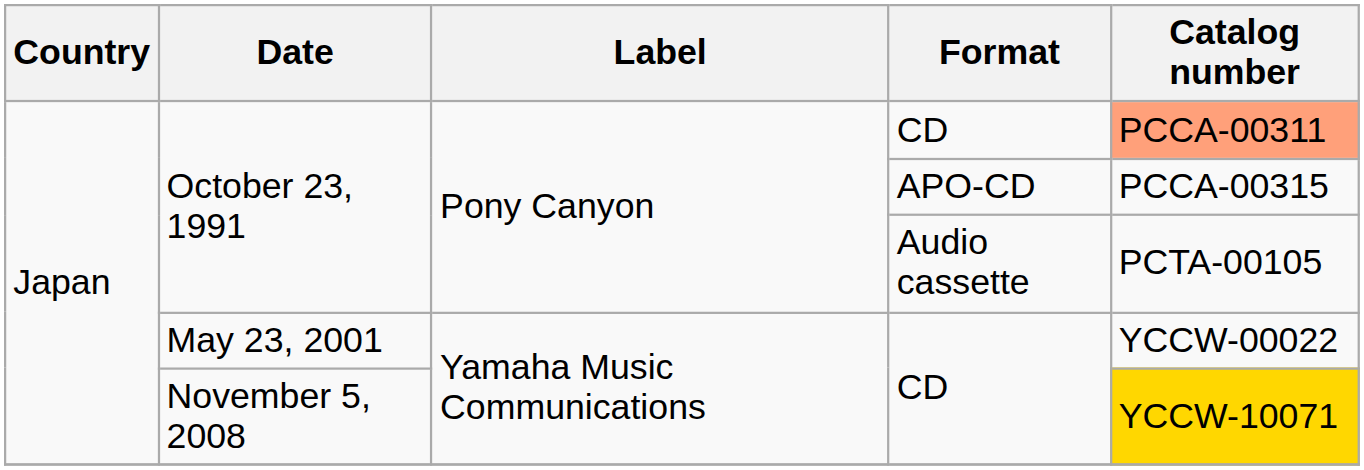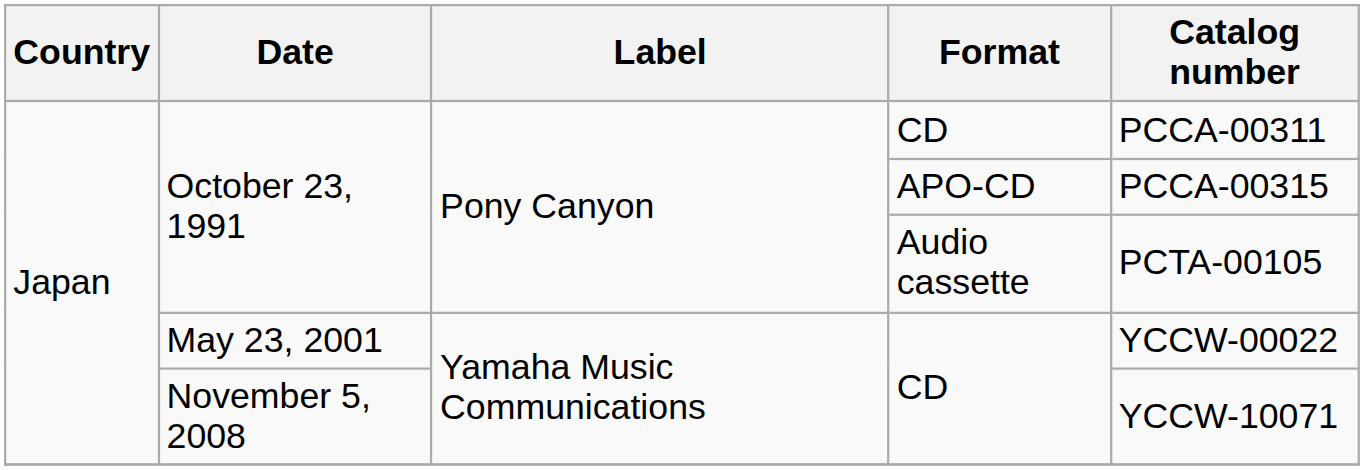(1222, 129) lightsalmon background -> (1222, 129) no background
(1228, 416) gold background -> (1228, 416) no background
